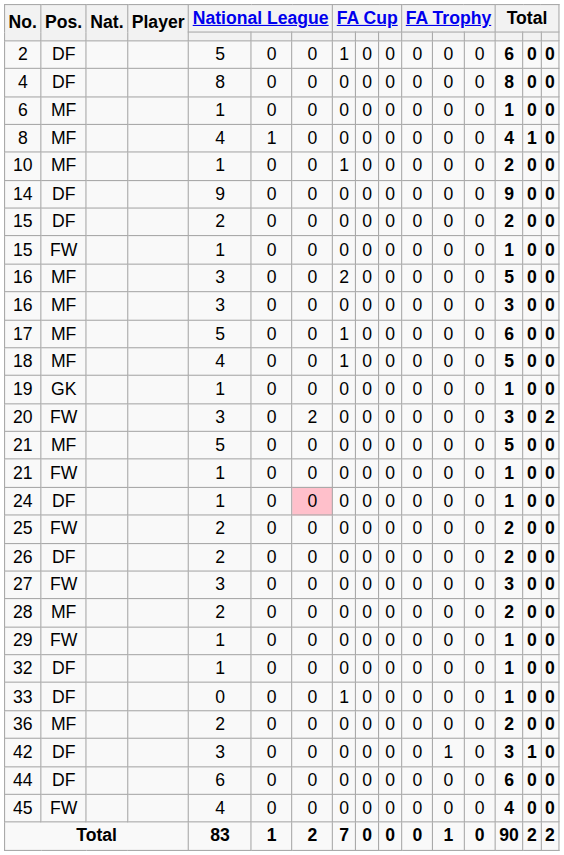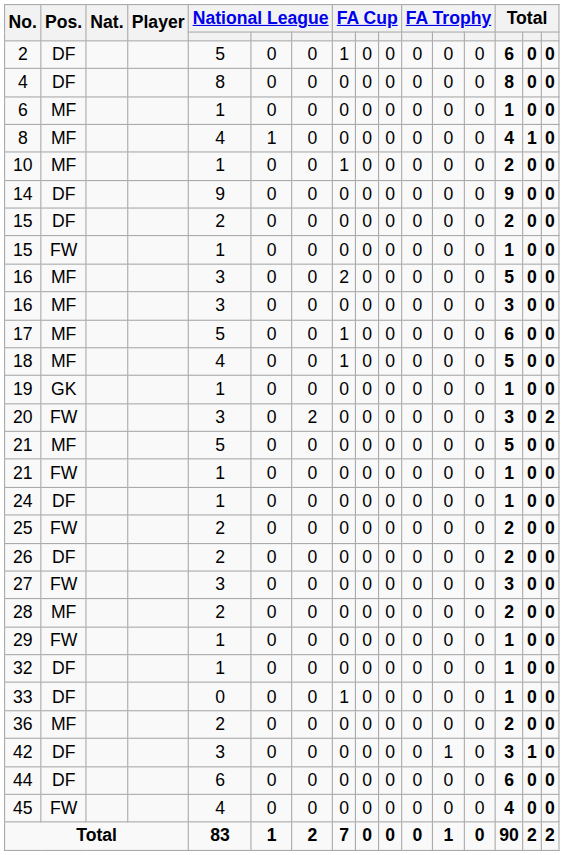(312, 501) pink background -> (312, 501) no background
